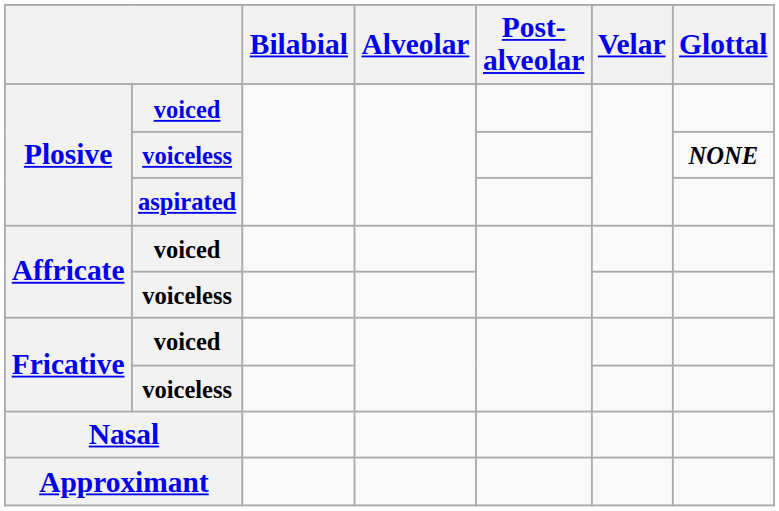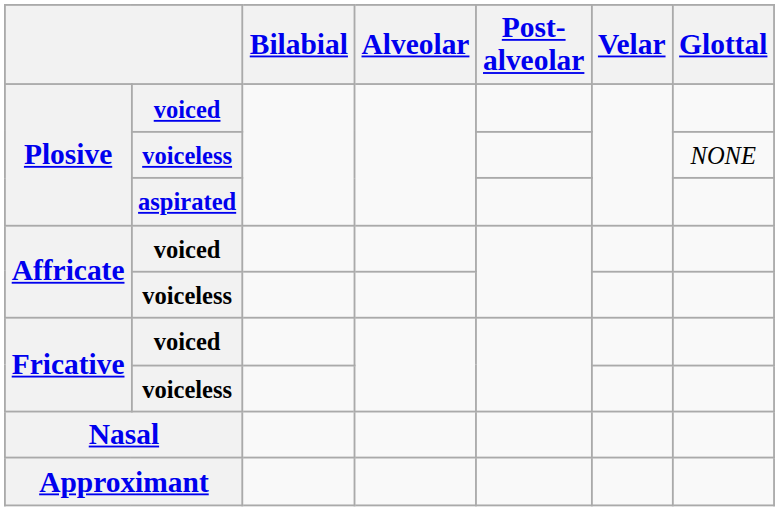(723, 154) bold -> (723, 156) normal
